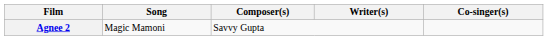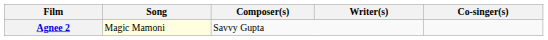(135, 27) no background -> (135, 27) lightyellow background
